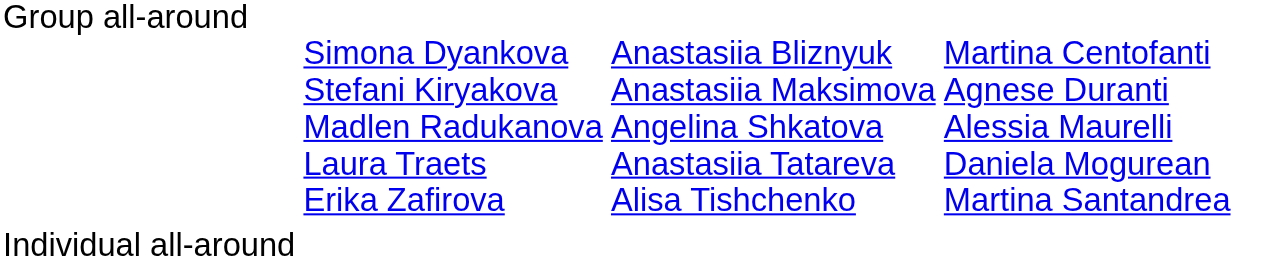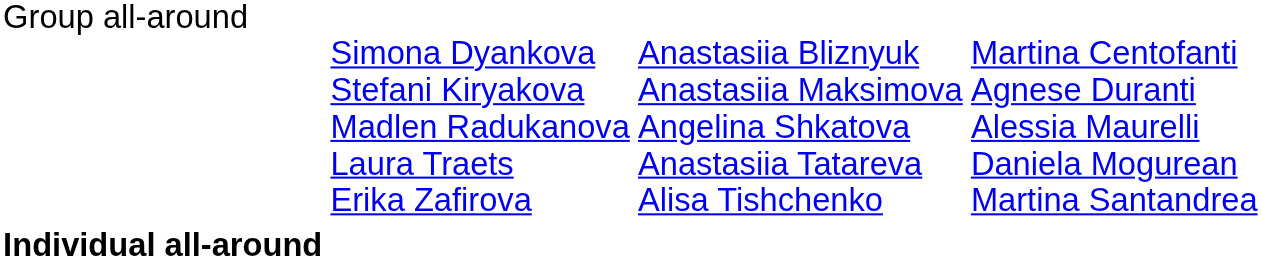(149, 245) normal -> (163, 245) bold
